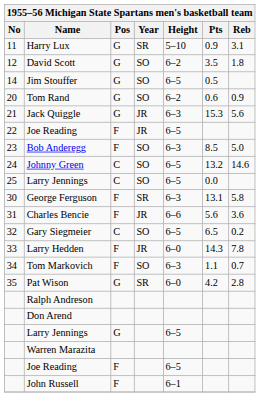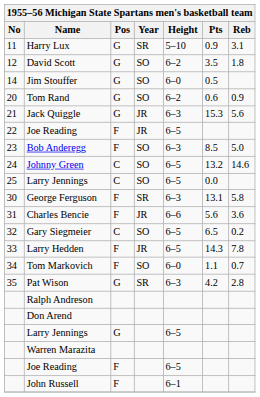(173, 80) 6–5 -> (173, 80) 6–0
(173, 249) 6–0 -> (173, 249) 6–5
(173, 266) 6–3 -> (173, 266) 6–0
(173, 283) 6–0 -> (173, 283) 6–3
